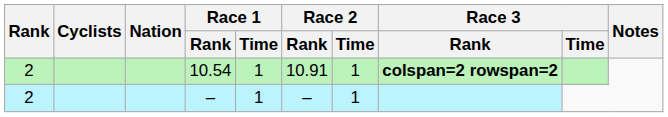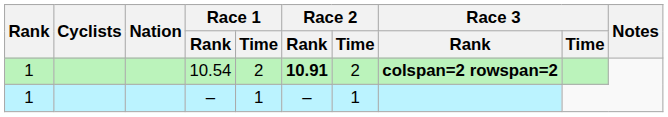(29, 71) 2 -> (29, 71) 1
(259, 71) 1 -> (259, 71) 2
(307, 71) normal -> (307, 71) bold
(355, 71) 1 -> (355, 71) 2
(29, 97) 2 -> (29, 97) 1
